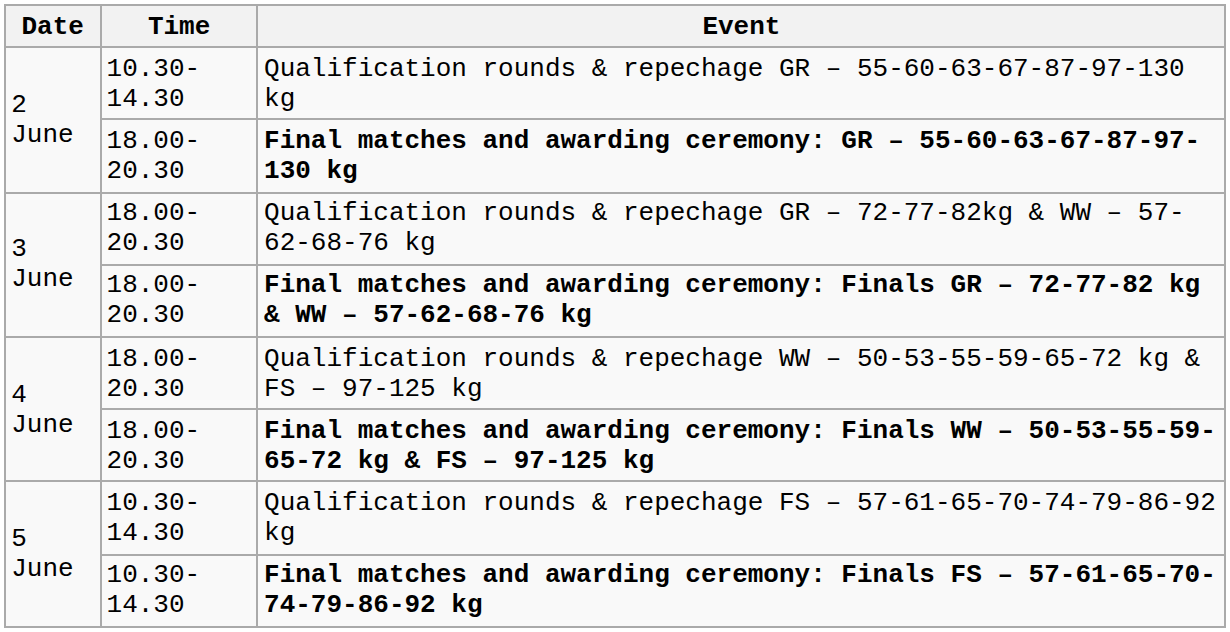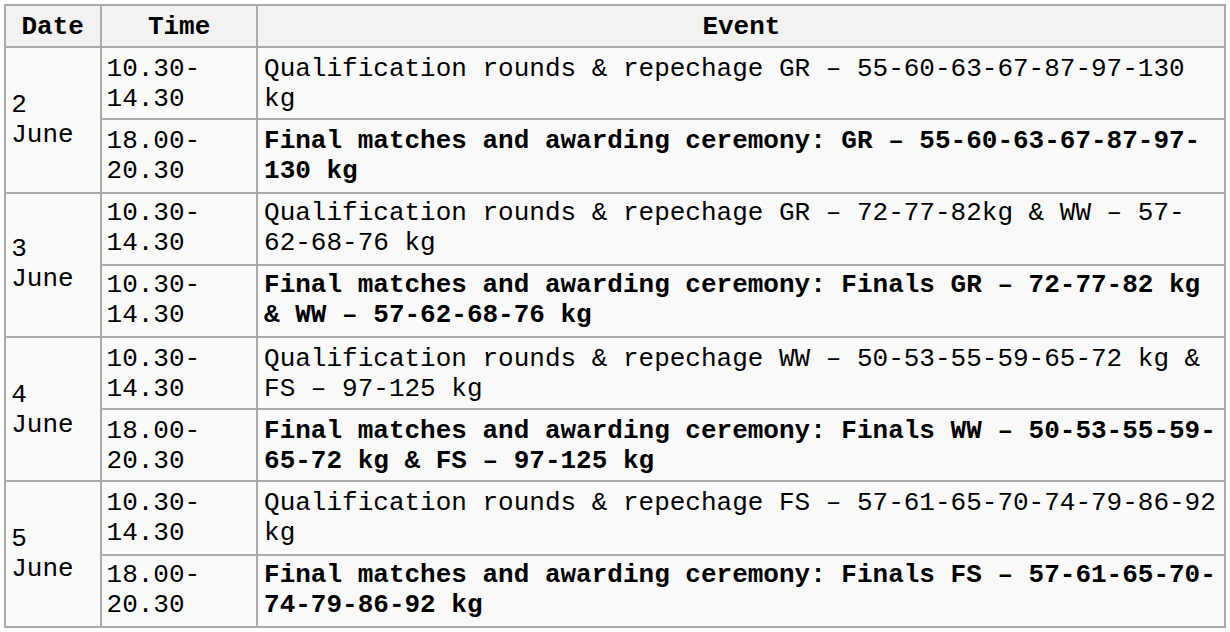(153, 228) 18.00-20.30 -> (153, 228) 10.30-14.30
(153, 301) 18.00-20.30 -> (153, 301) 10.30-14.30
(153, 373) 18.00-20.30 -> (153, 373) 10.30-14.30
(153, 590) 10.30-14.30 -> (153, 590) 18.00-20.30
